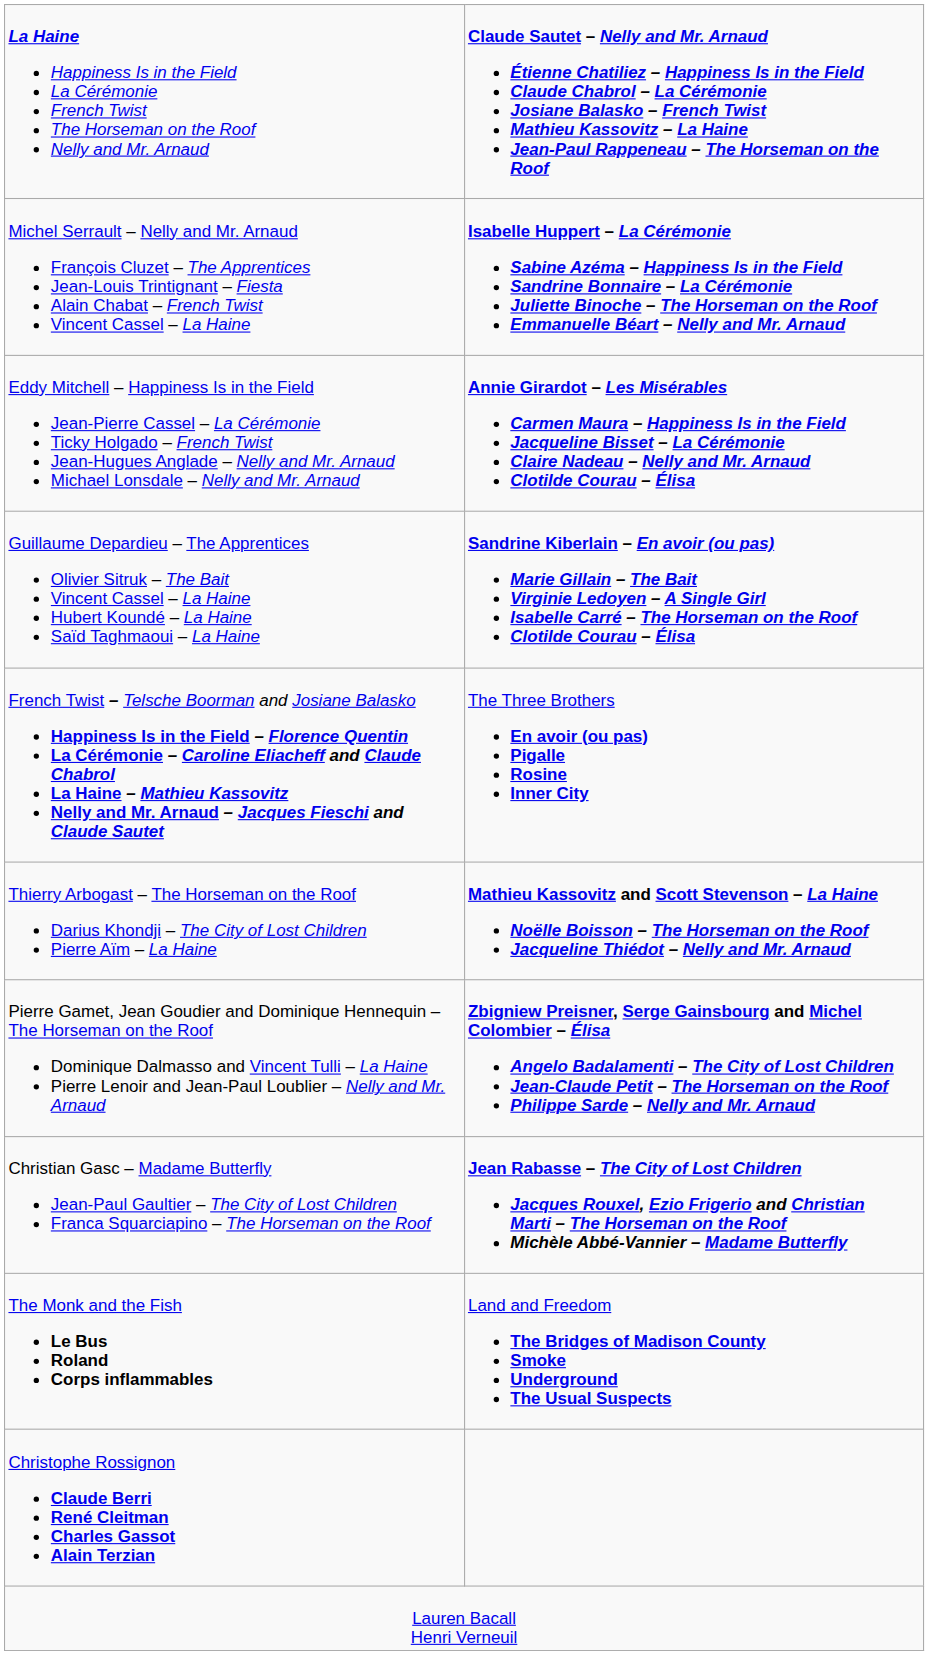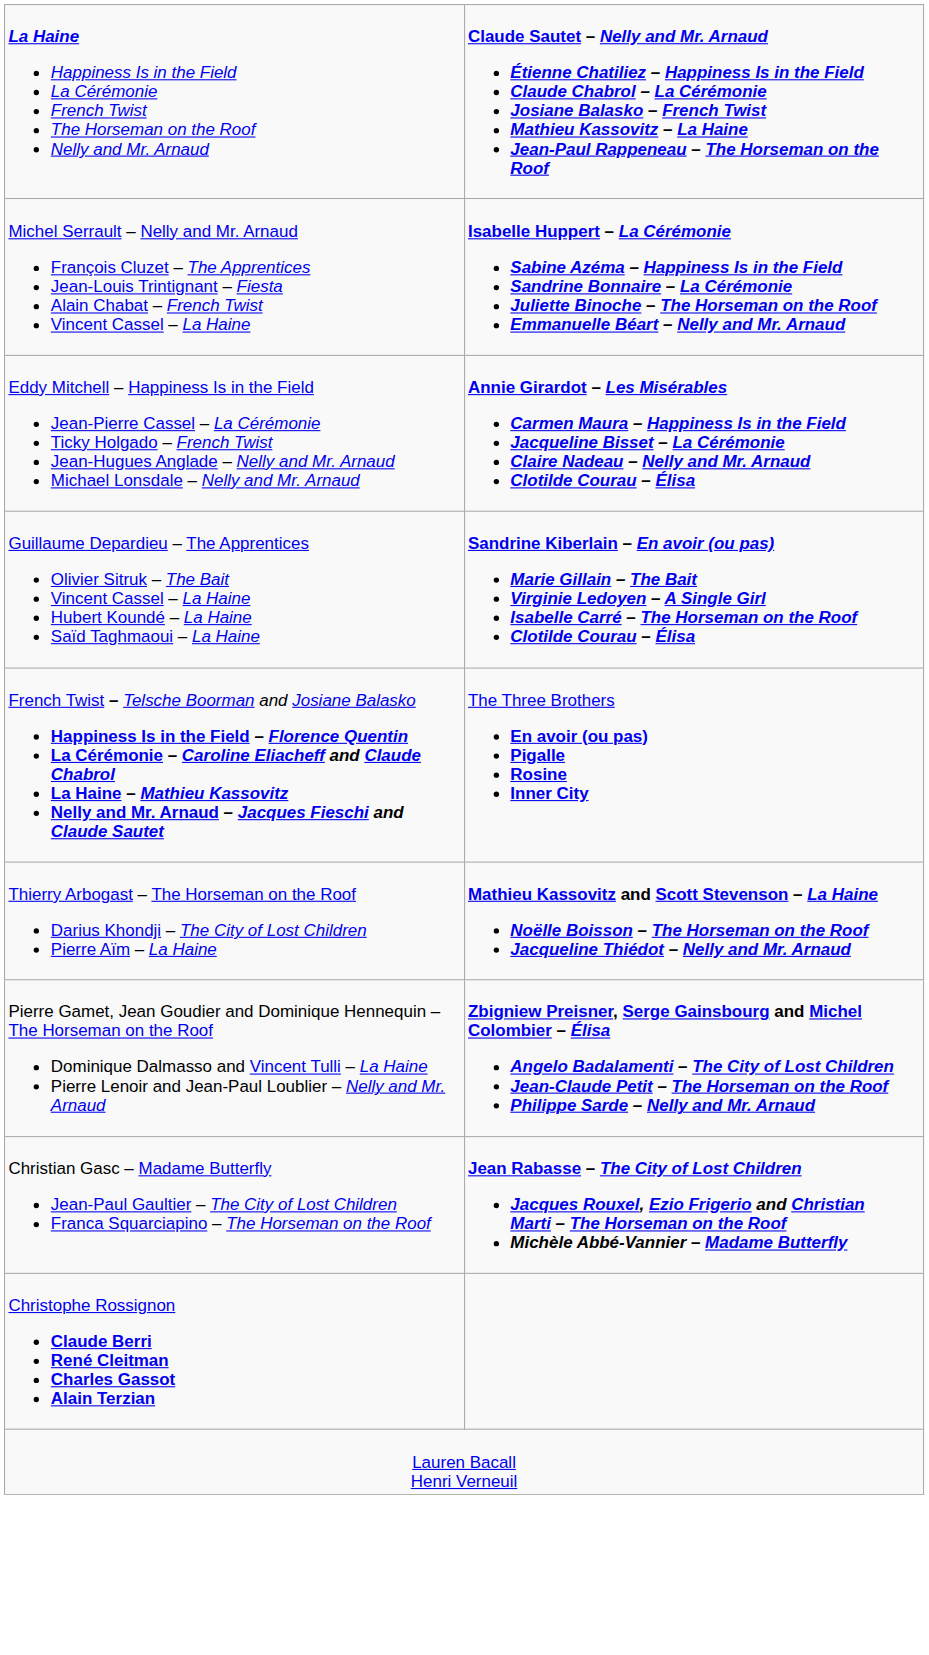- row: (234, 1343)
